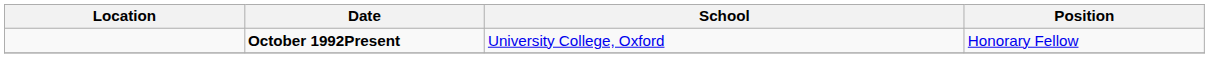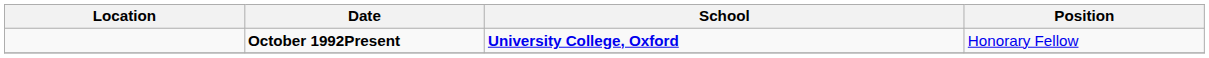(576, 40) normal -> (583, 40) bold
